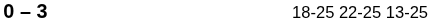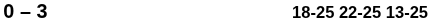(360, 12) normal -> (360, 11) bold
